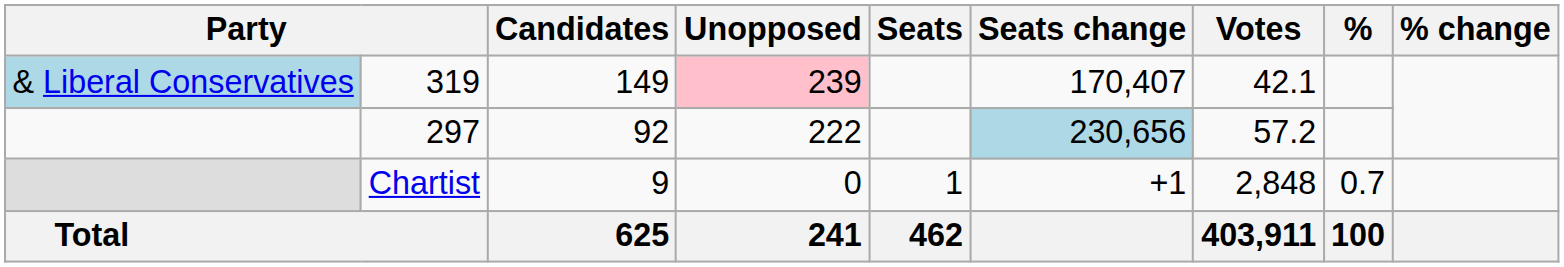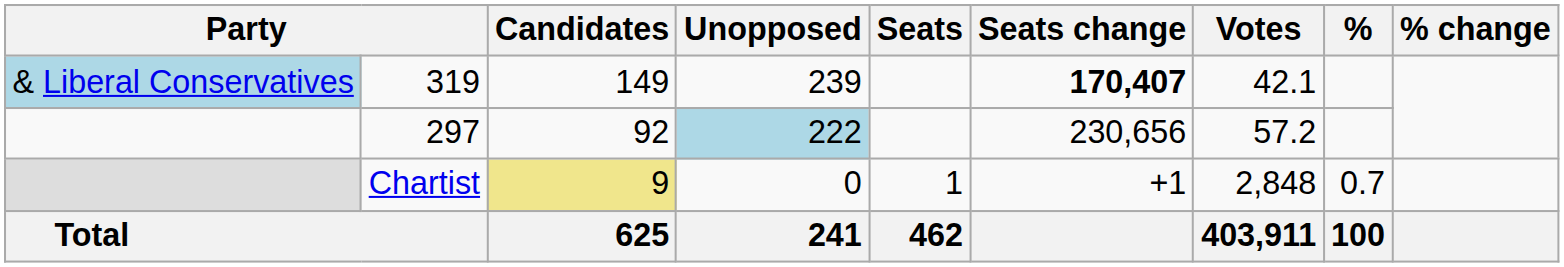(835, 81) pink background -> (835, 81) no background
(1128, 81) normal -> (1128, 81) bold
(835, 132) no background -> (835, 132) lightblue background
(1128, 132) lightblue background -> (1128, 132) no background
(660, 183) no background -> (660, 183) khaki background
